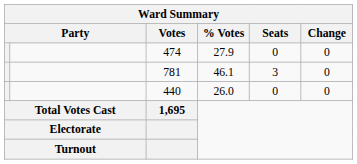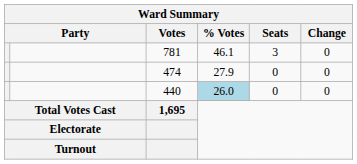rows swapped: (172, 72) <-> (172, 52)
(224, 91) no background -> (224, 91) lightblue background
